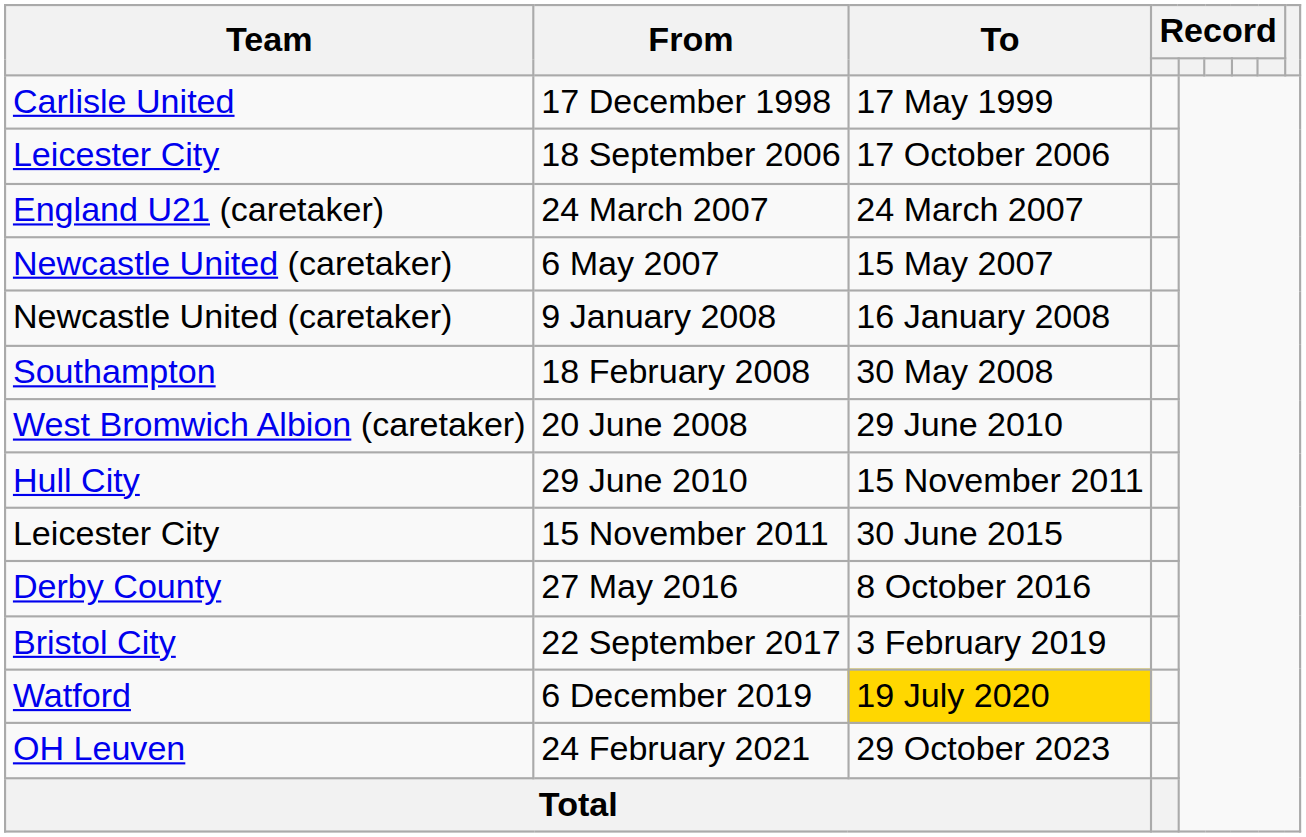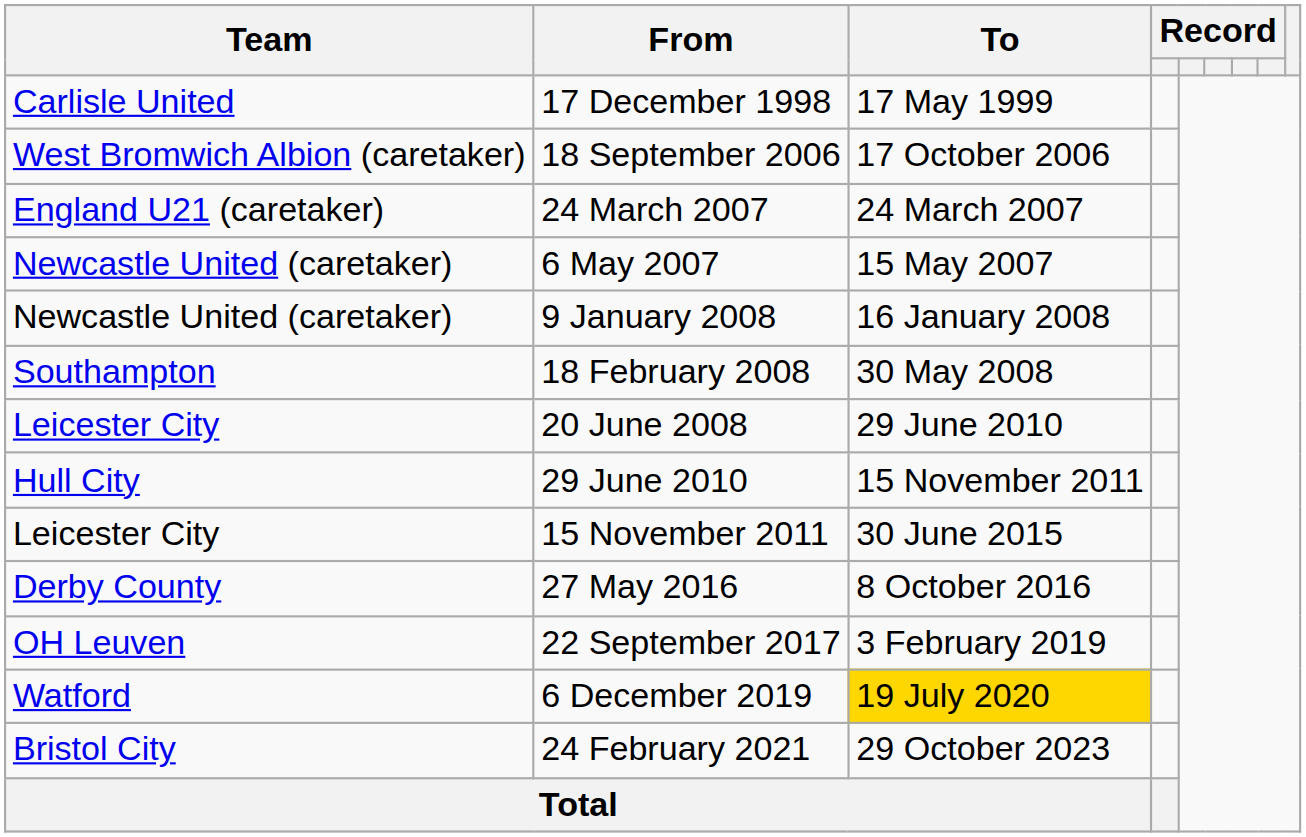(116, 155) Leicester City -> (269, 155) West Bromwich Albion (caretaker)
(269, 425) West Bromwich Albion (caretaker) -> (116, 425) Leicester City
(94, 641) Bristol City -> (99, 641) OH Leuven
(99, 749) OH Leuven -> (94, 749) Bristol City
